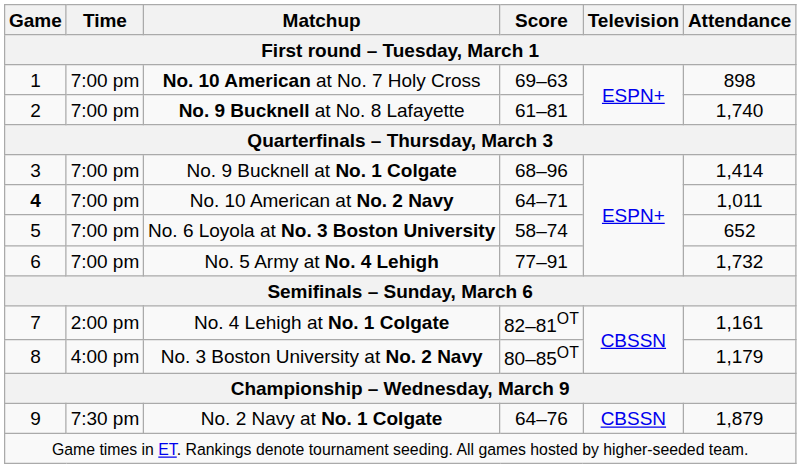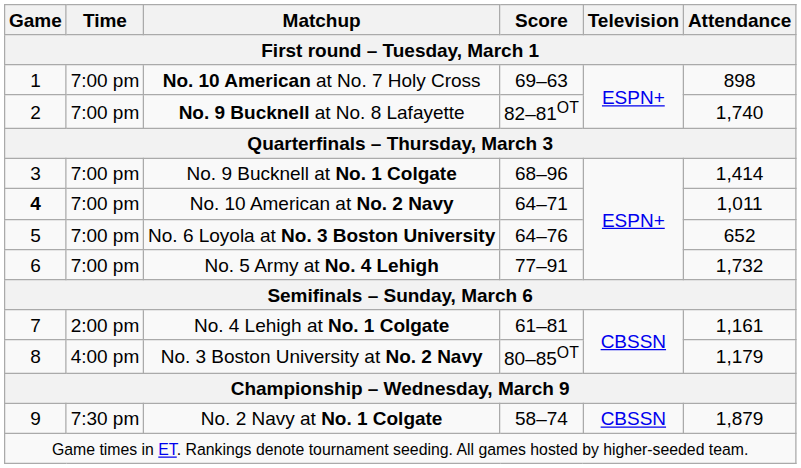(541, 110) 61–81 -> (541, 112) 82–81OT
(541, 230) 58–74 -> (541, 234) 64–76
(541, 323) 82–81OT -> (541, 324) 61–81
(541, 419) 64–76 -> (541, 419) 58–74
